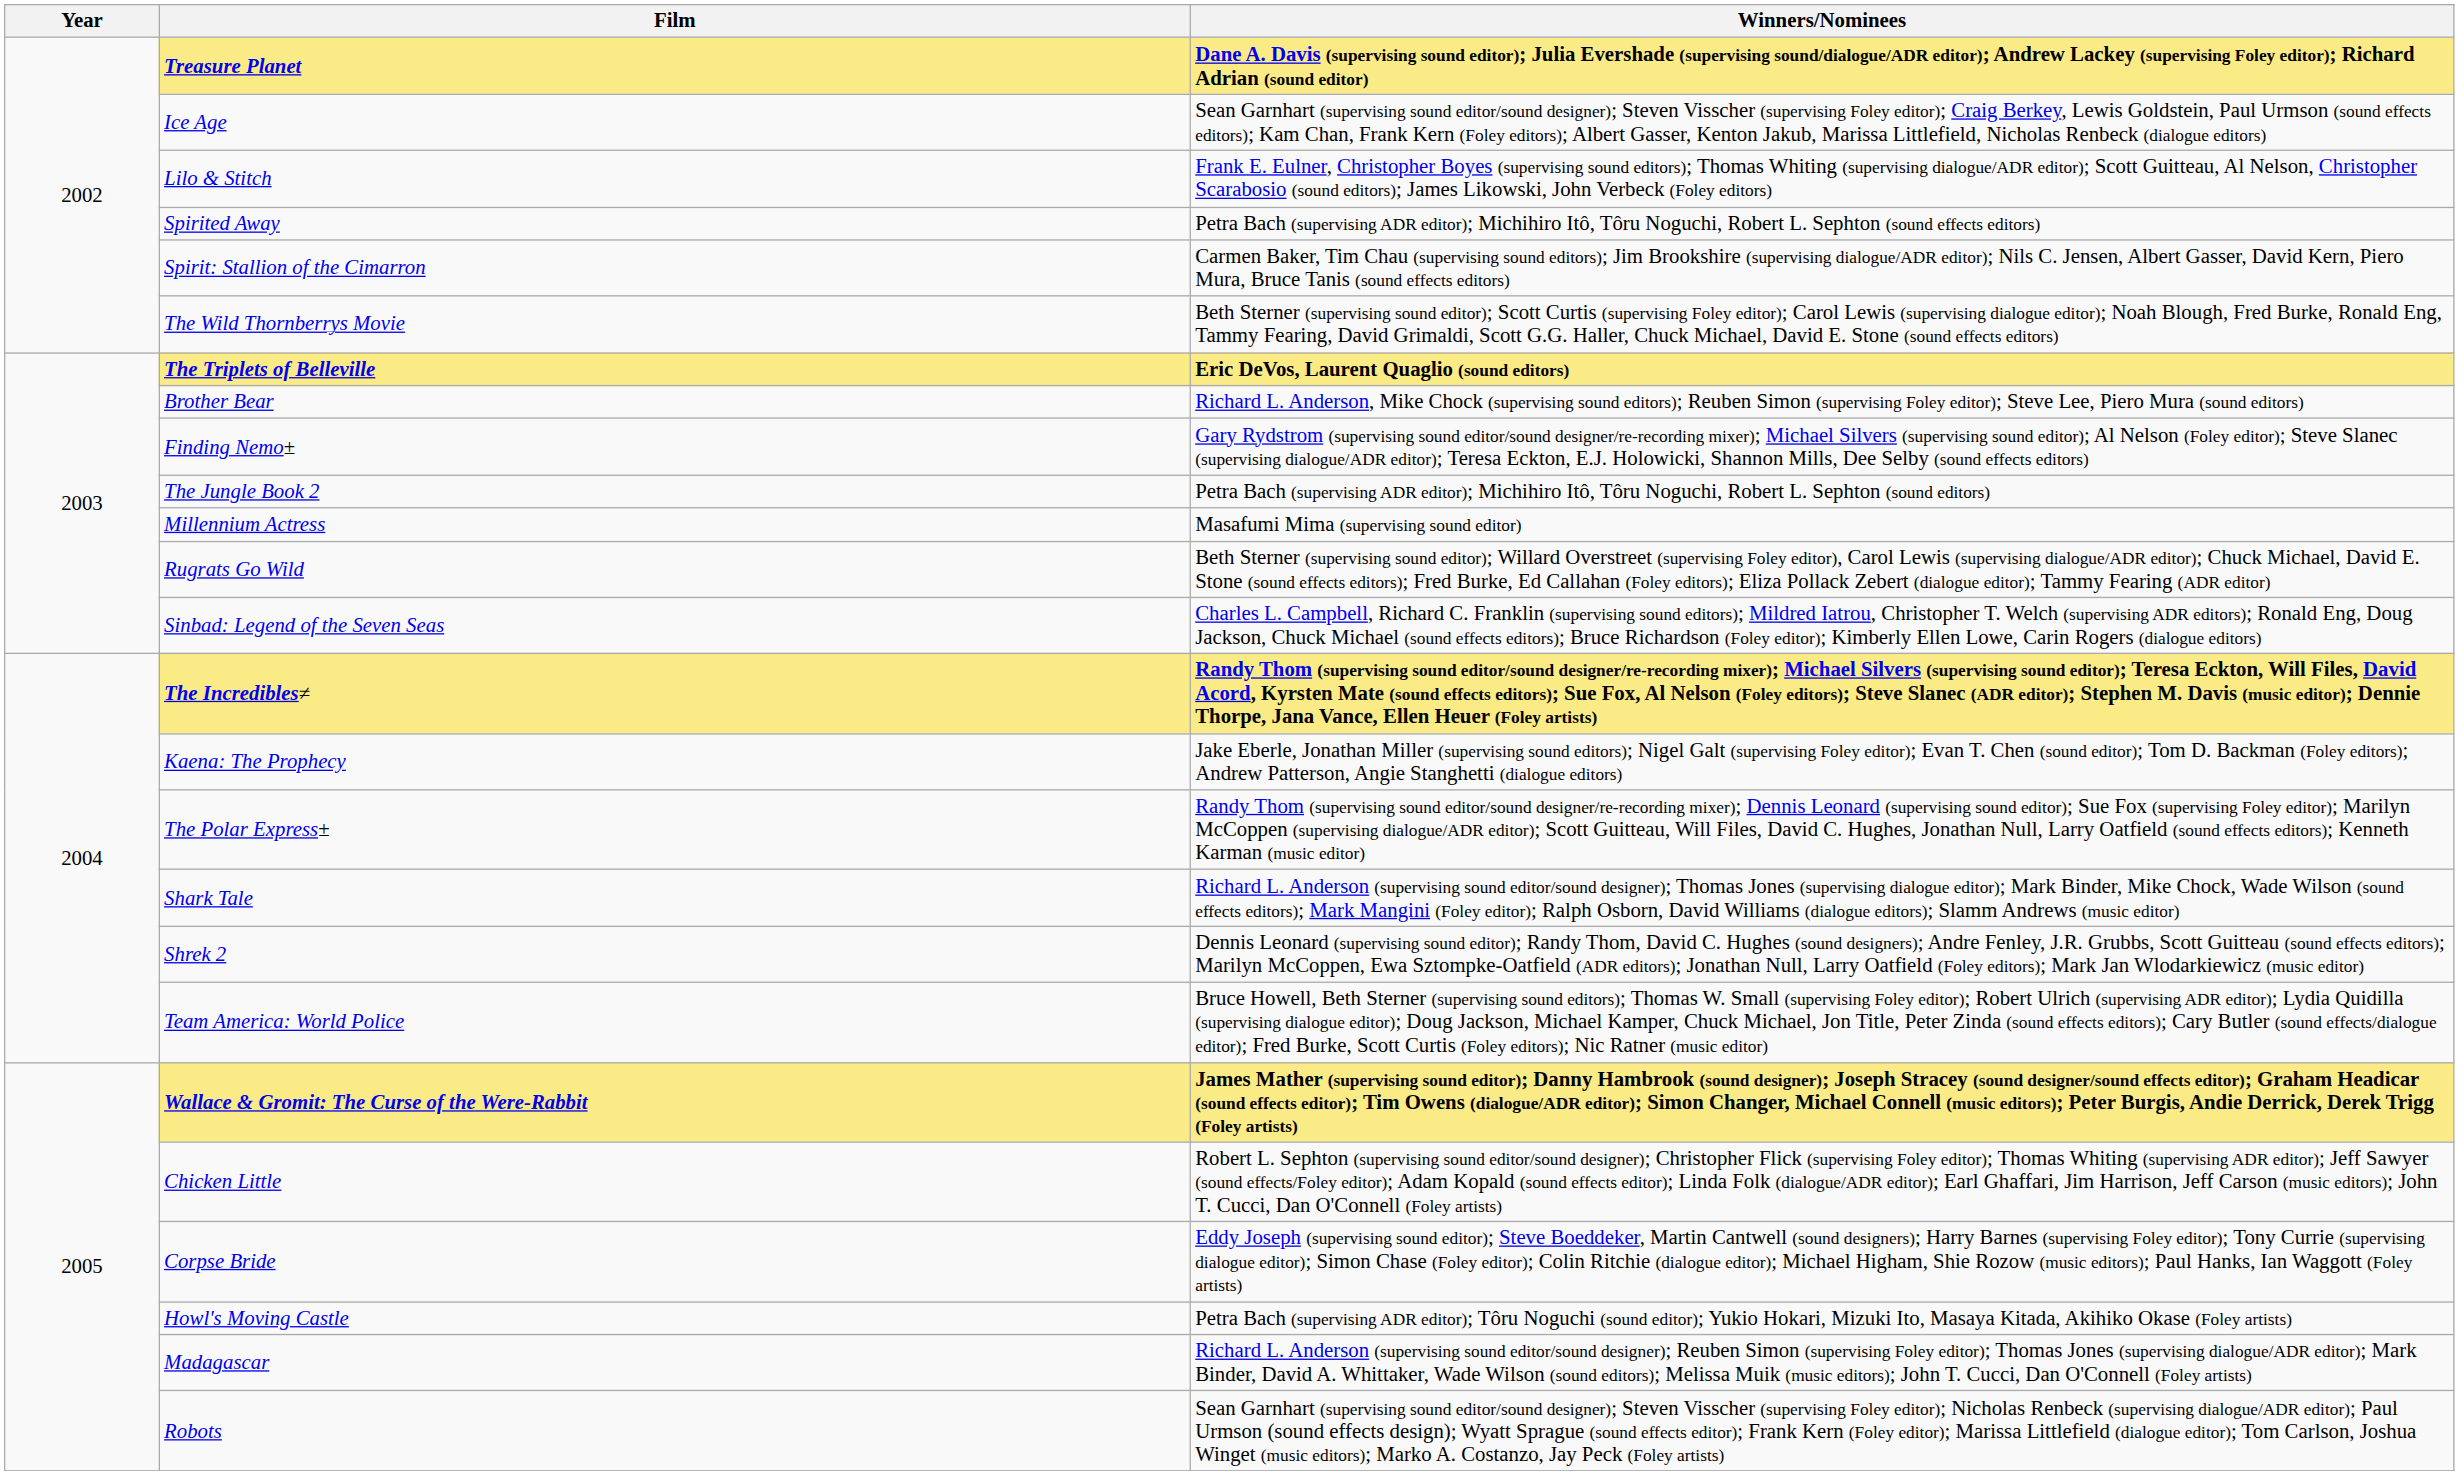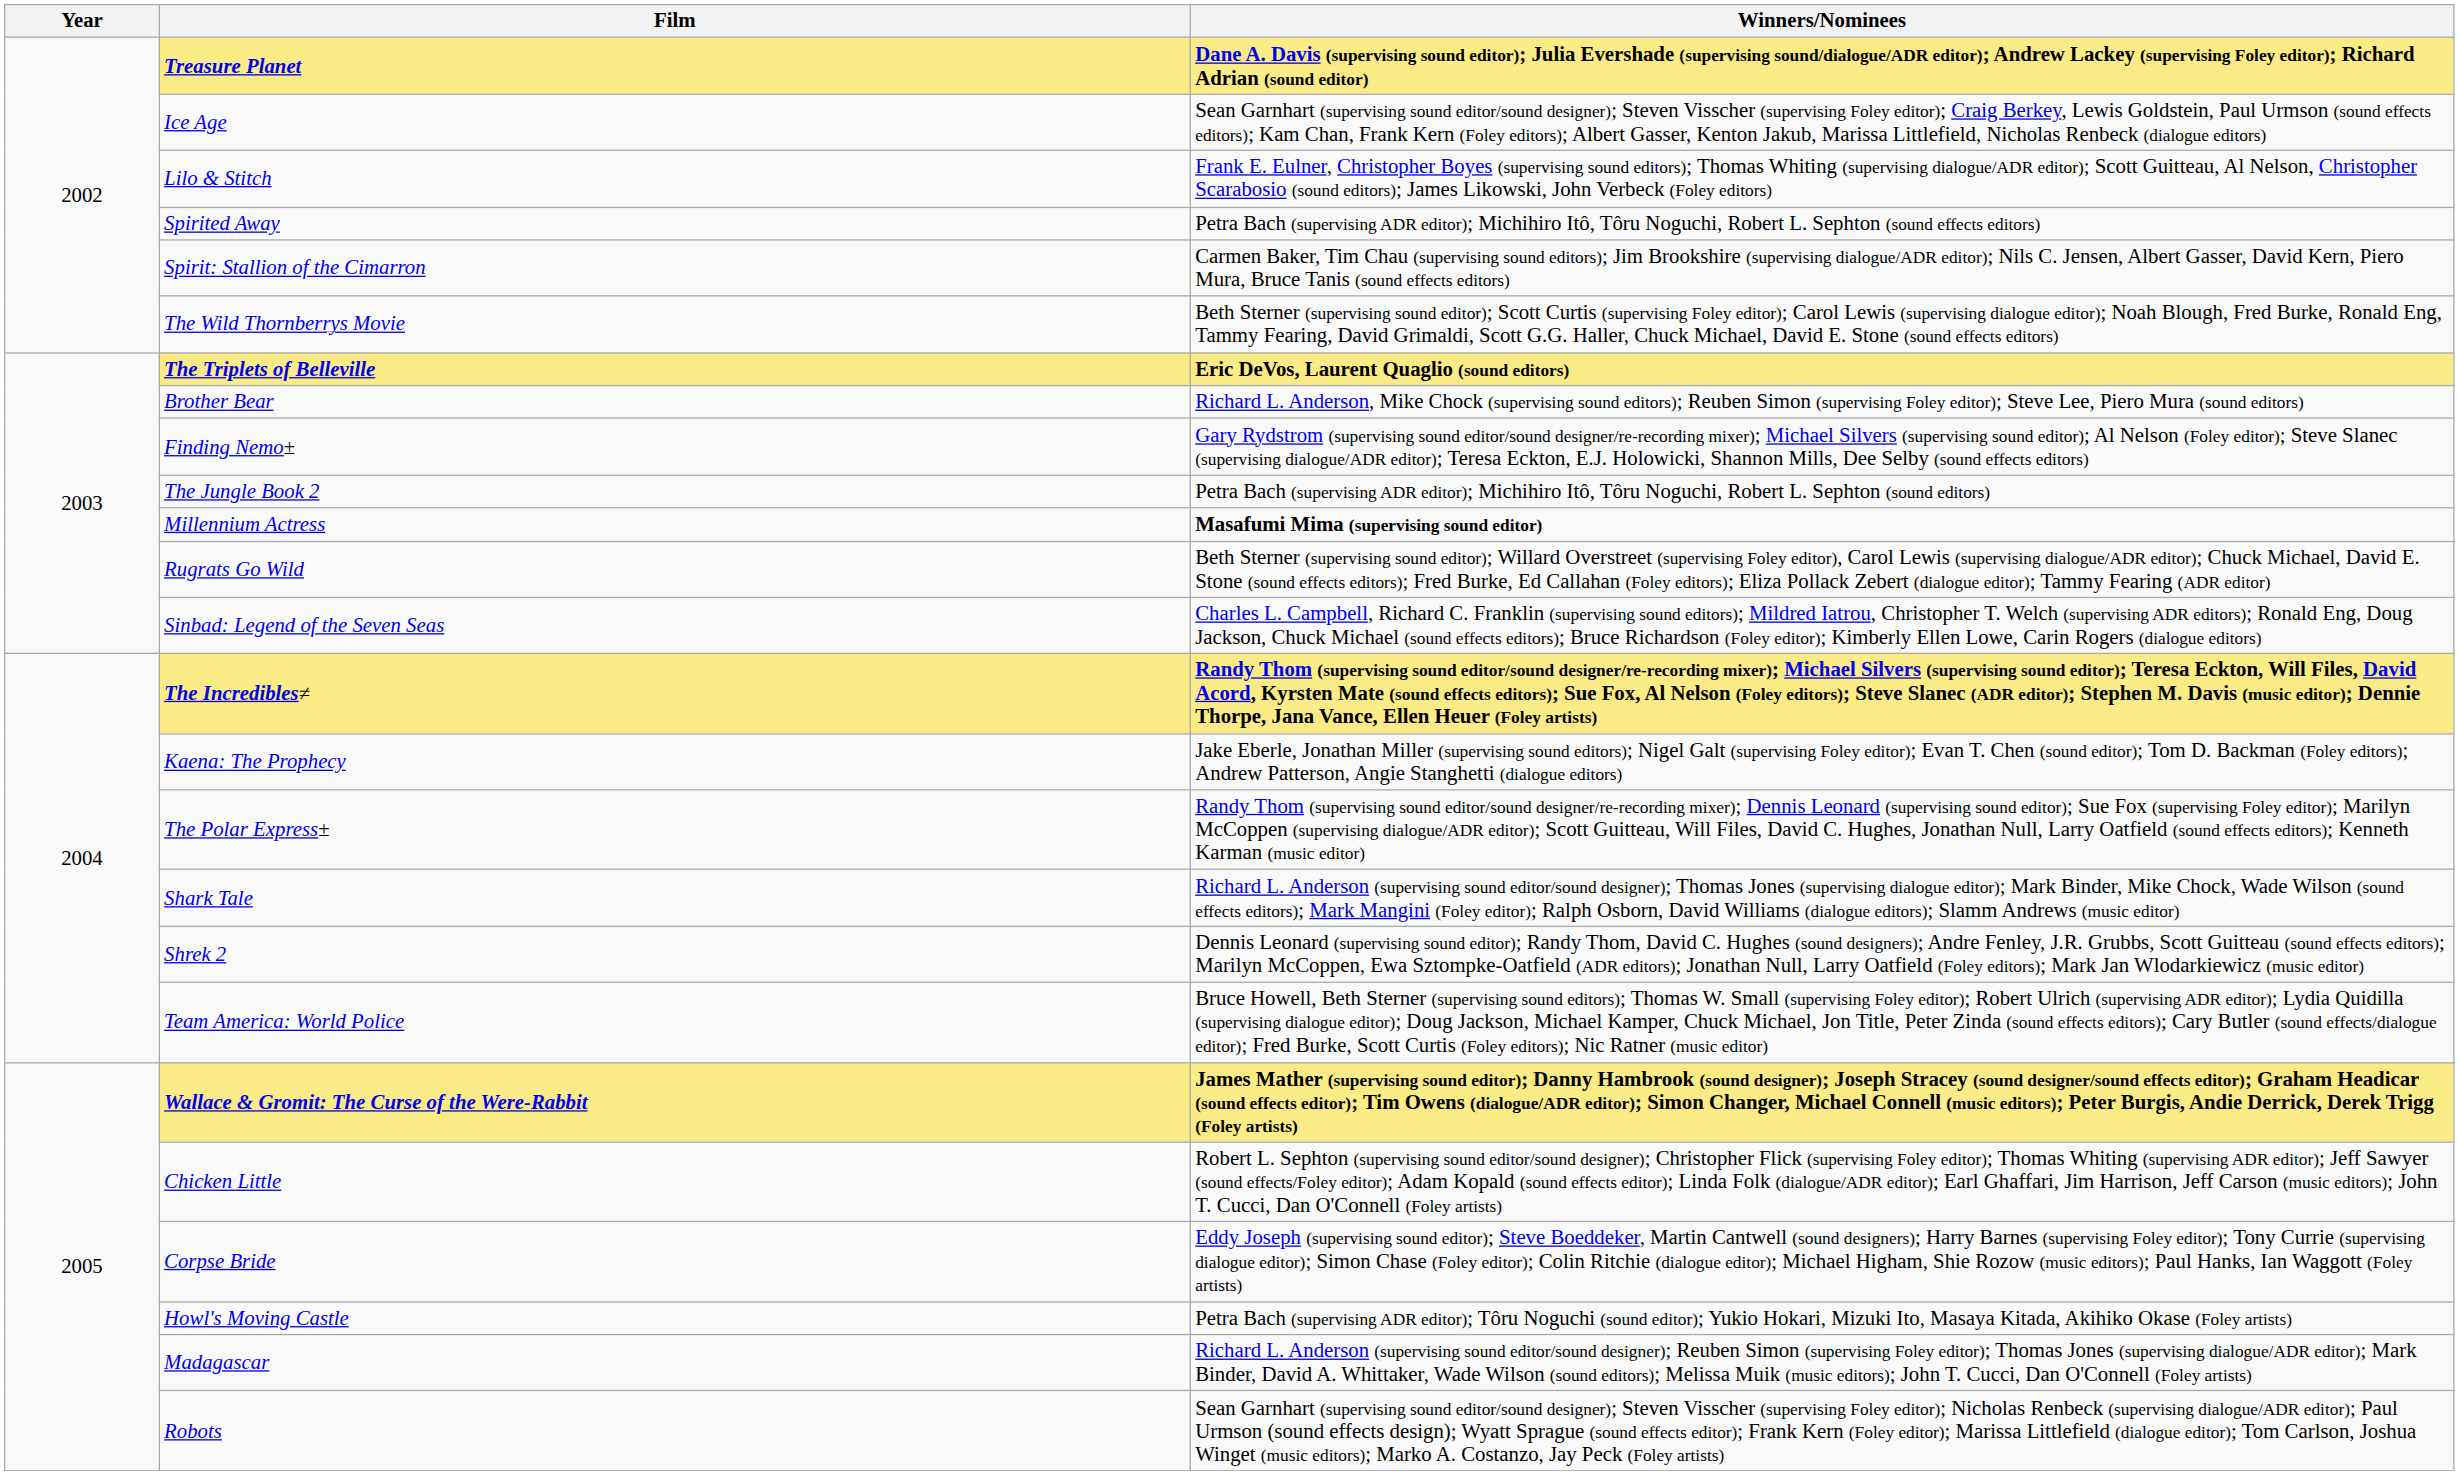(1358, 524) normal -> (1369, 524) bold
